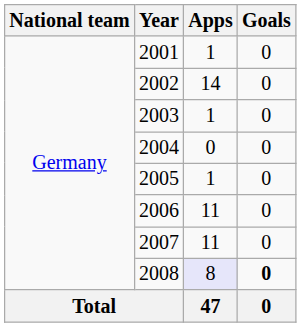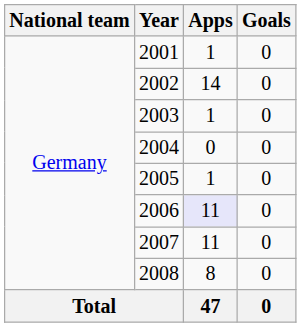(210, 210) no background -> (210, 210) lavender background
(210, 274) lavender background -> (210, 274) no background
(266, 274) bold -> (266, 274) normal
